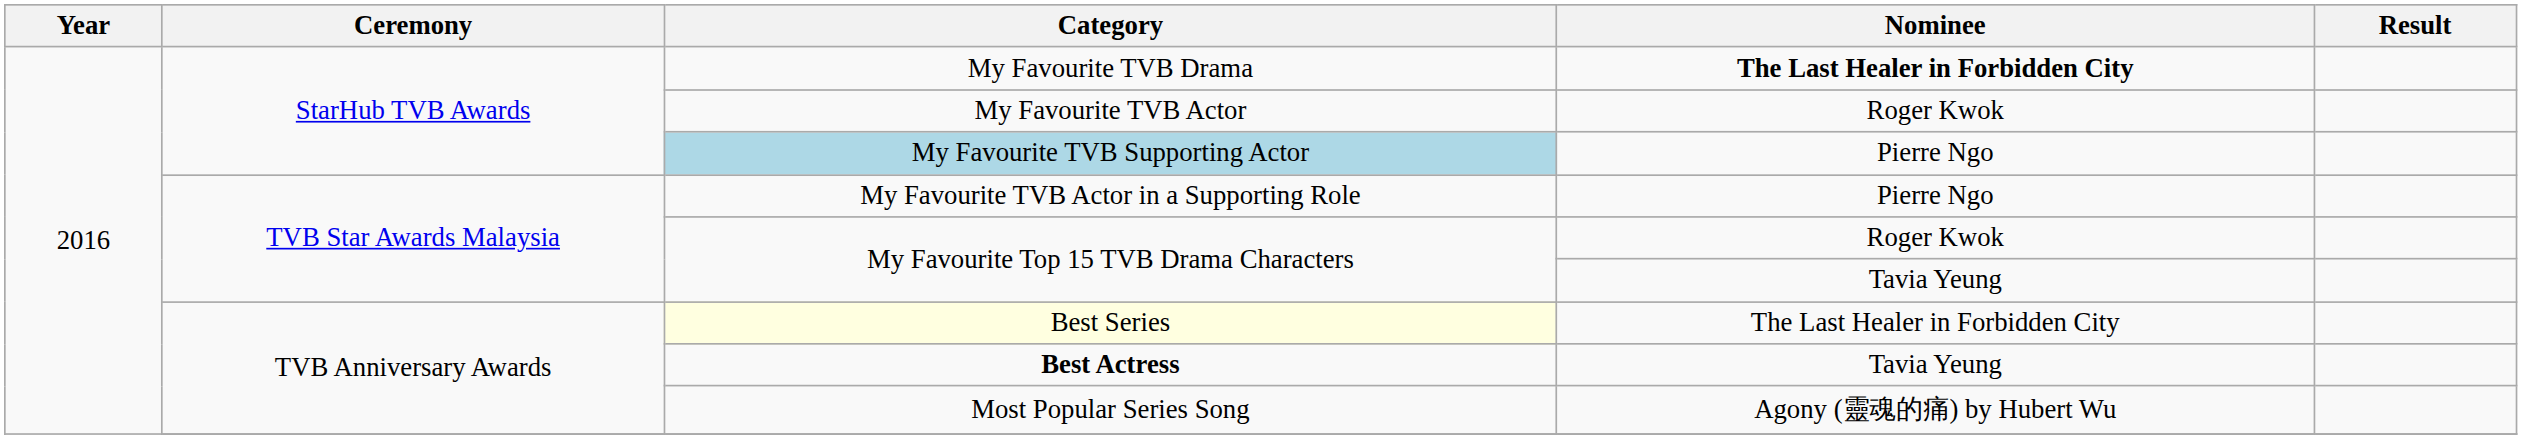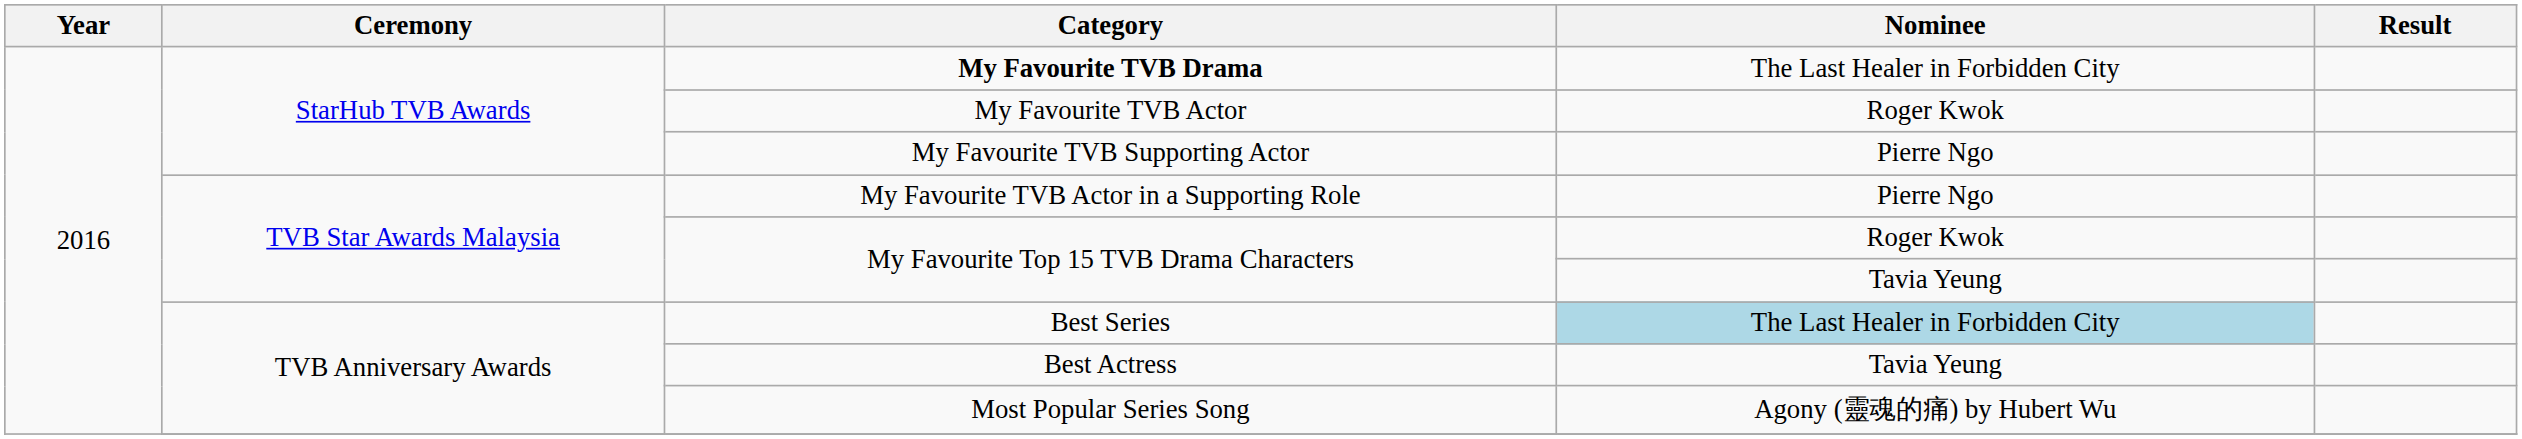(1110, 68) normal -> (1110, 68) bold
(1935, 68) bold -> (1935, 68) normal
(1110, 152) lightblue background -> (1110, 152) no background
(1110, 322) lightyellow background -> (1110, 322) no background
(1935, 322) no background -> (1935, 322) lightblue background
(1110, 364) bold -> (1110, 364) normal
